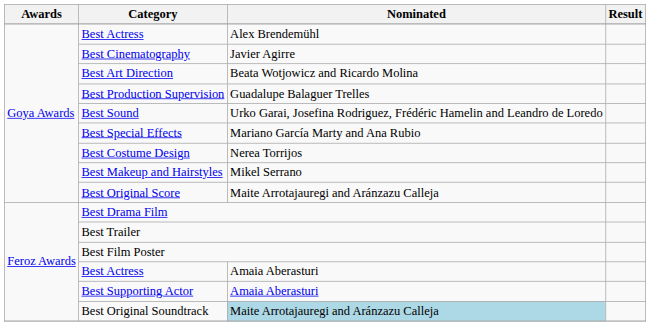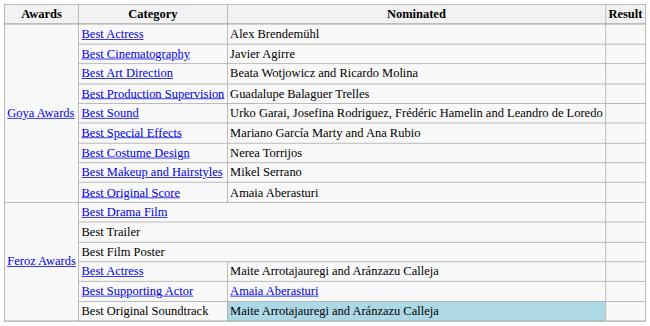(334, 192) Maite Arrotajauregi and Aránzazu Calleja -> (274, 192) Amaia Aberasturi
(274, 271) Amaia Aberasturi -> (334, 271) Maite Arrotajauregi and Aránzazu Calleja
